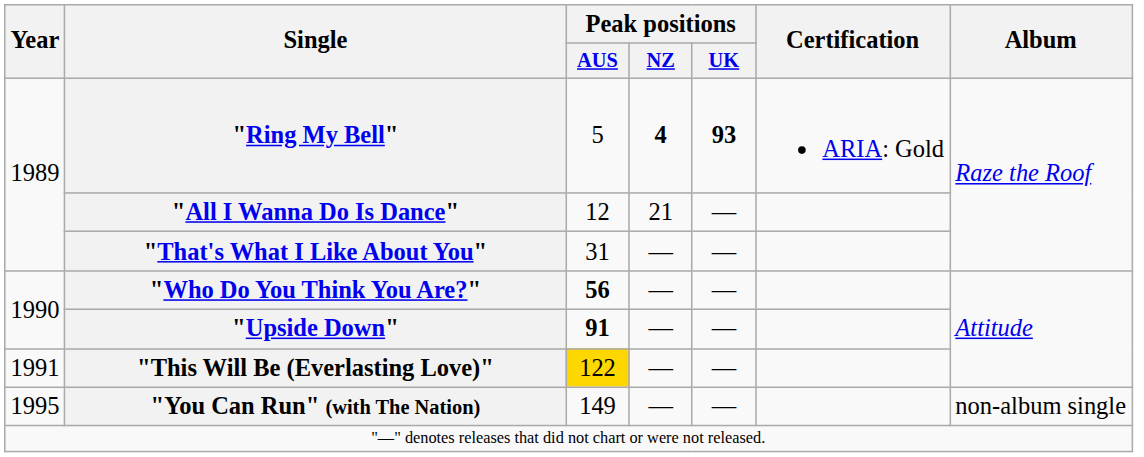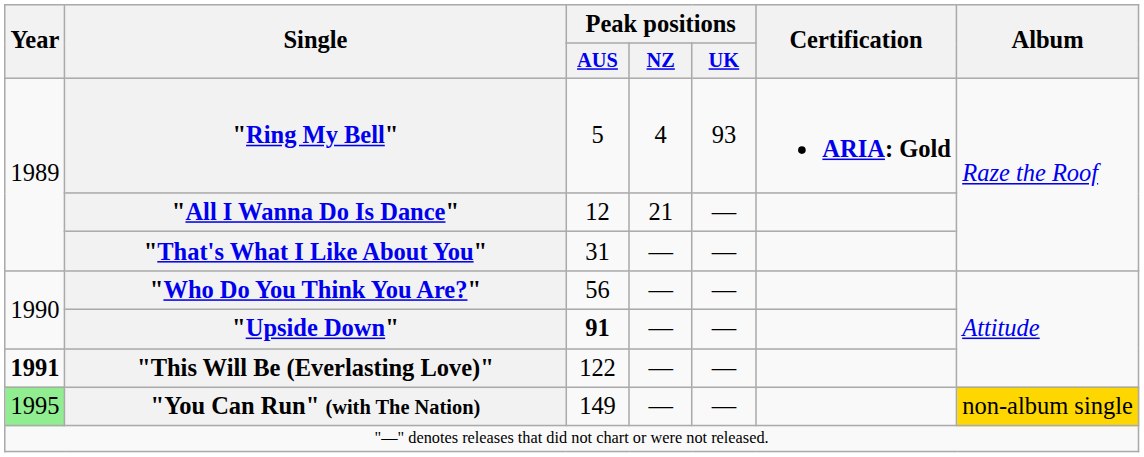(661, 135) bold -> (661, 135) normal
(724, 135) bold -> (724, 135) normal
(853, 149) normal -> (856, 149) bold
(597, 289) bold -> (597, 289) normal
(35, 367) normal -> (35, 367) bold
(597, 367) gold background -> (597, 367) no background
(35, 406) no background -> (35, 406) lightgreen background
(1041, 406) no background -> (1048, 406) gold background
